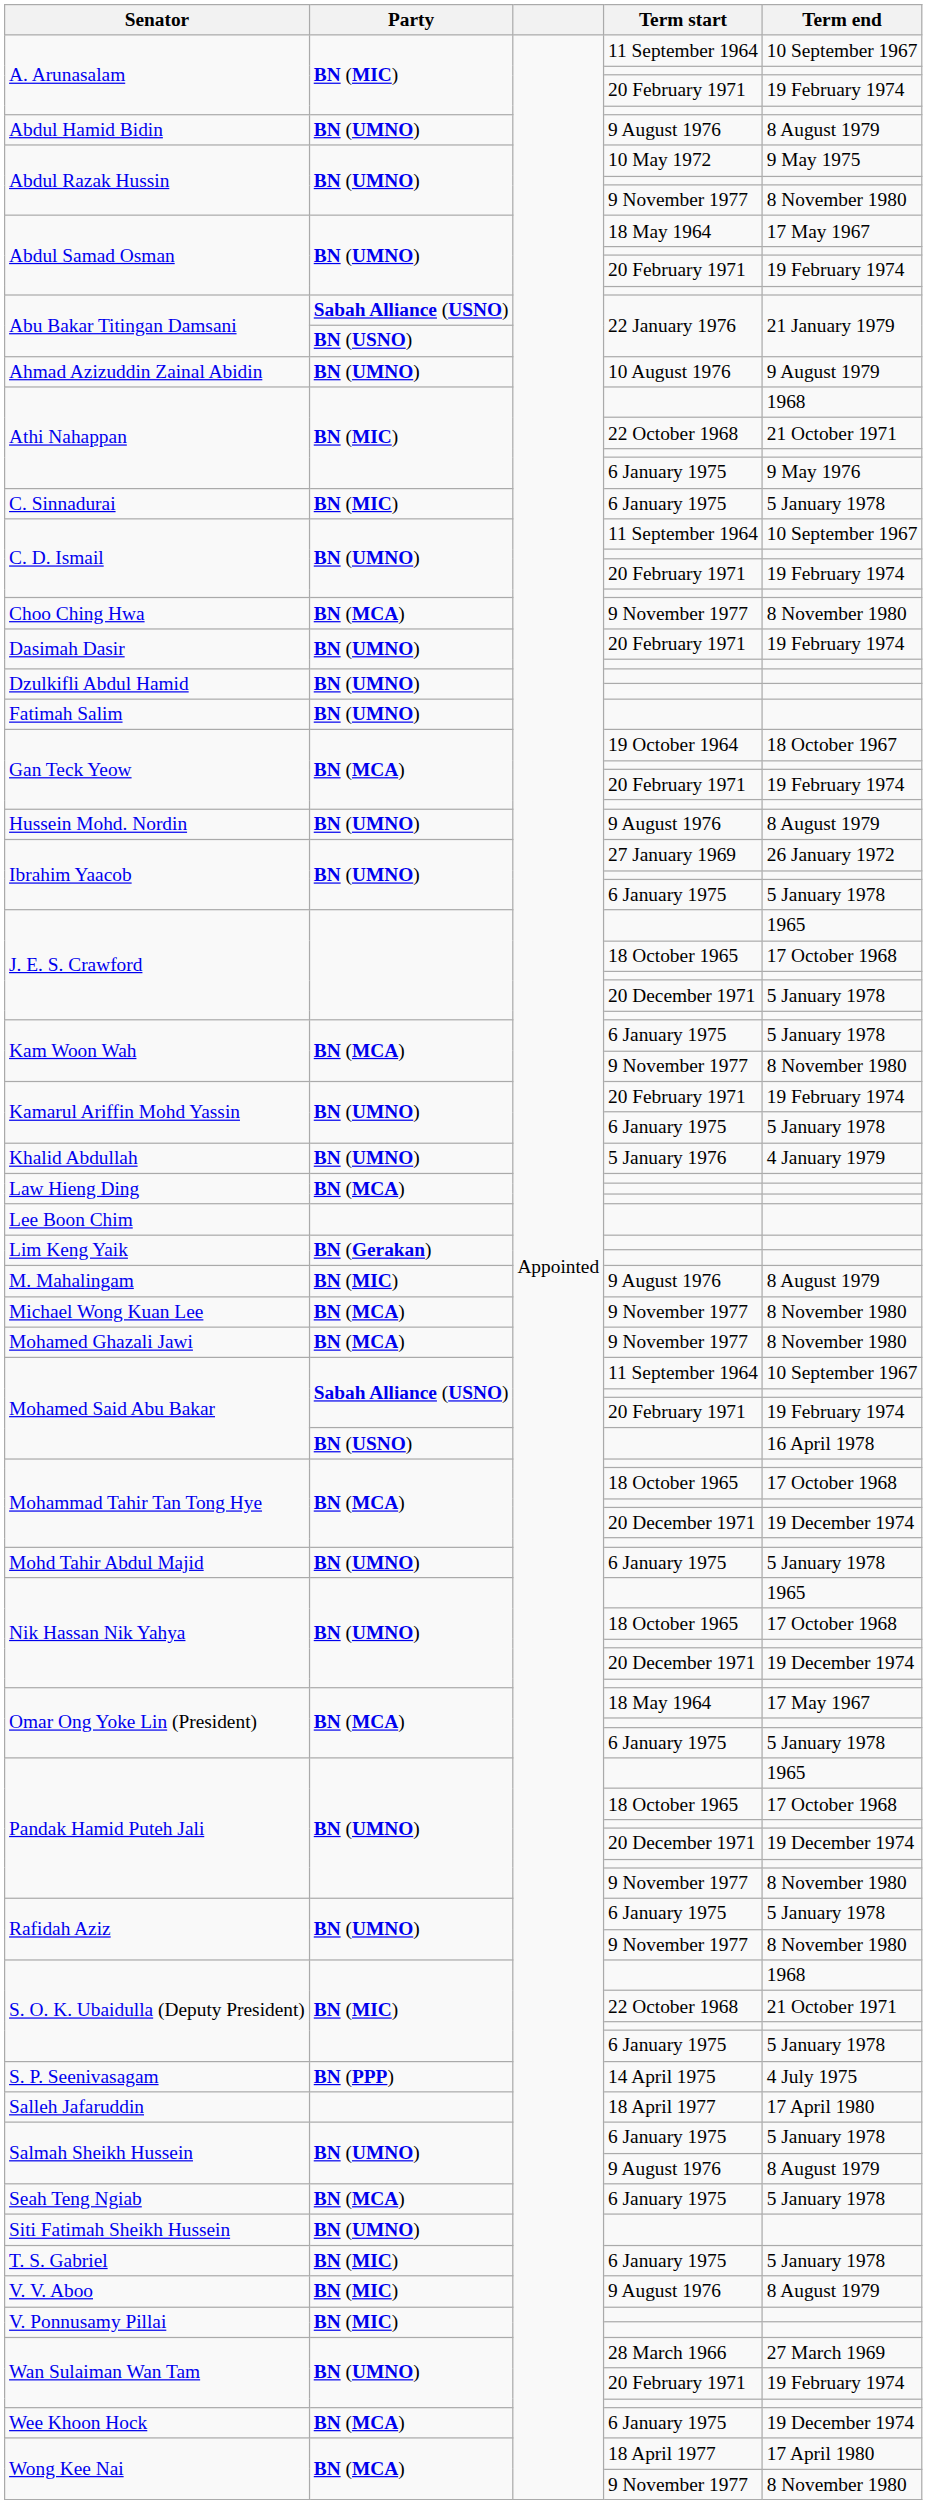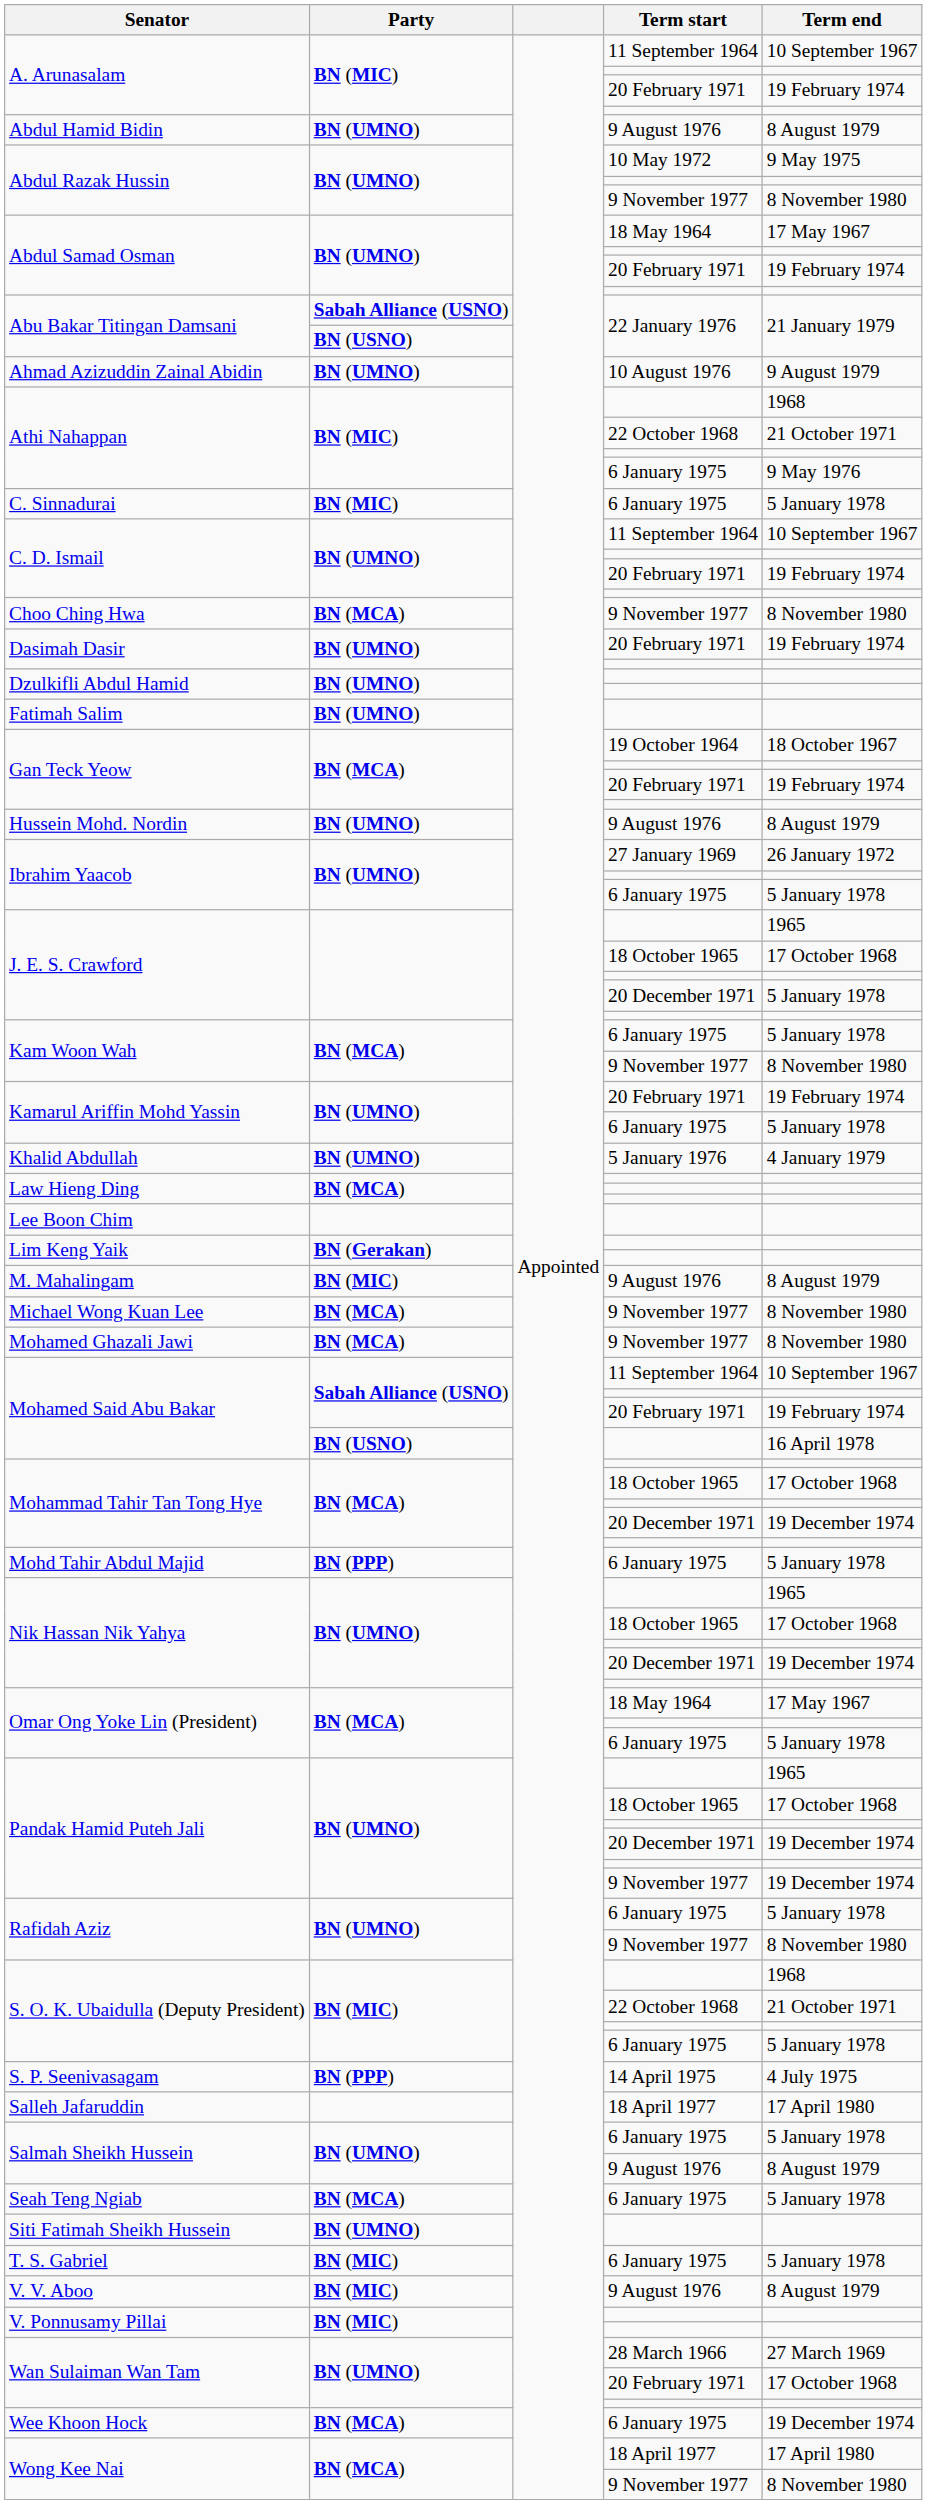(367, 1562) BN (UMNO) -> (354, 1562) BN (PPP)
(837, 1883) 8 November 1980 -> (840, 1883) 19 December 1974
(836, 2383) 19 February 1974 -> (832, 2383) 17 October 1968
